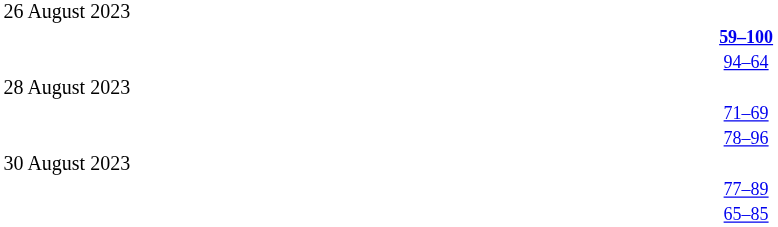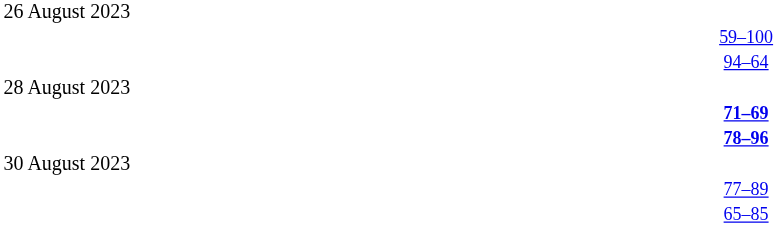(746, 36) bold -> (746, 36) normal
(746, 113) normal -> (746, 113) bold
(746, 138) normal -> (746, 138) bold
